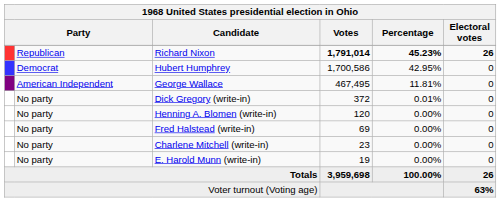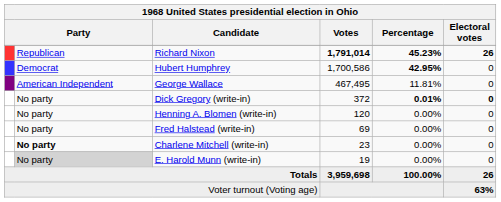(425, 68) normal -> (425, 68) bold
(428, 99) normal -> (428, 99) bold
(491, 99) normal -> (491, 99) bold
(35, 144) normal -> (36, 144) bold
(35, 159) no background -> (35, 159) lightgrey background
